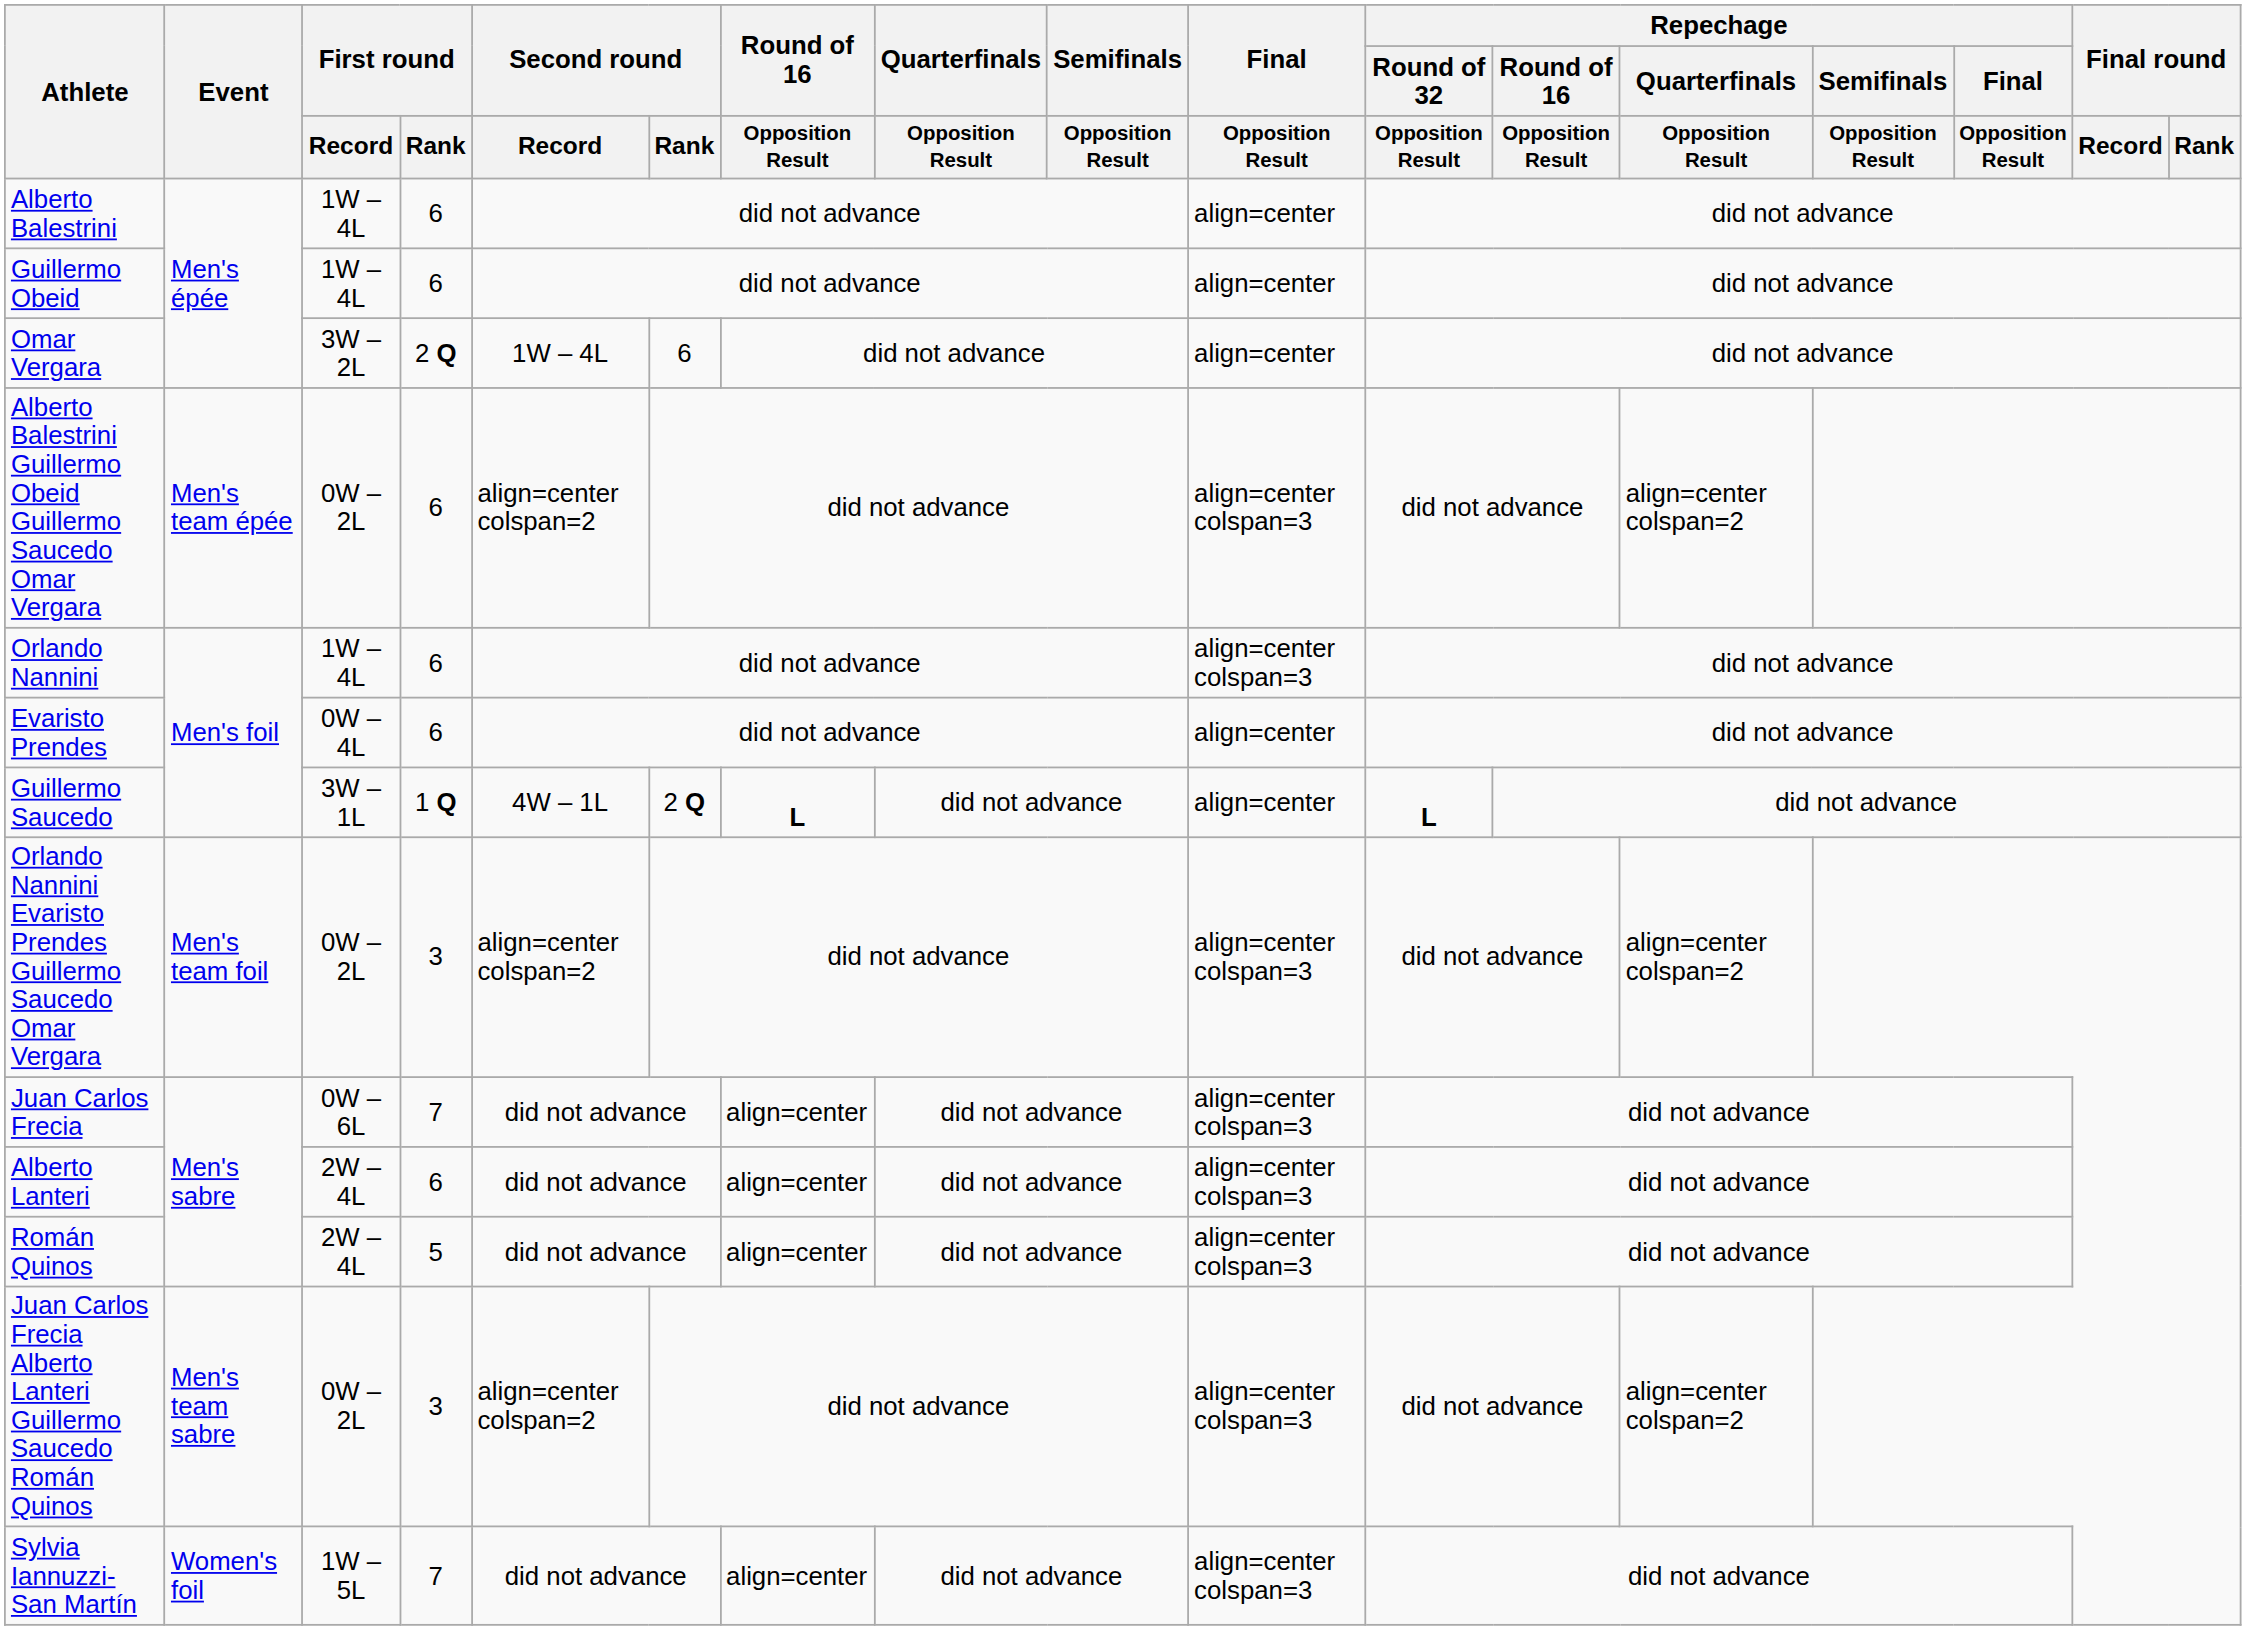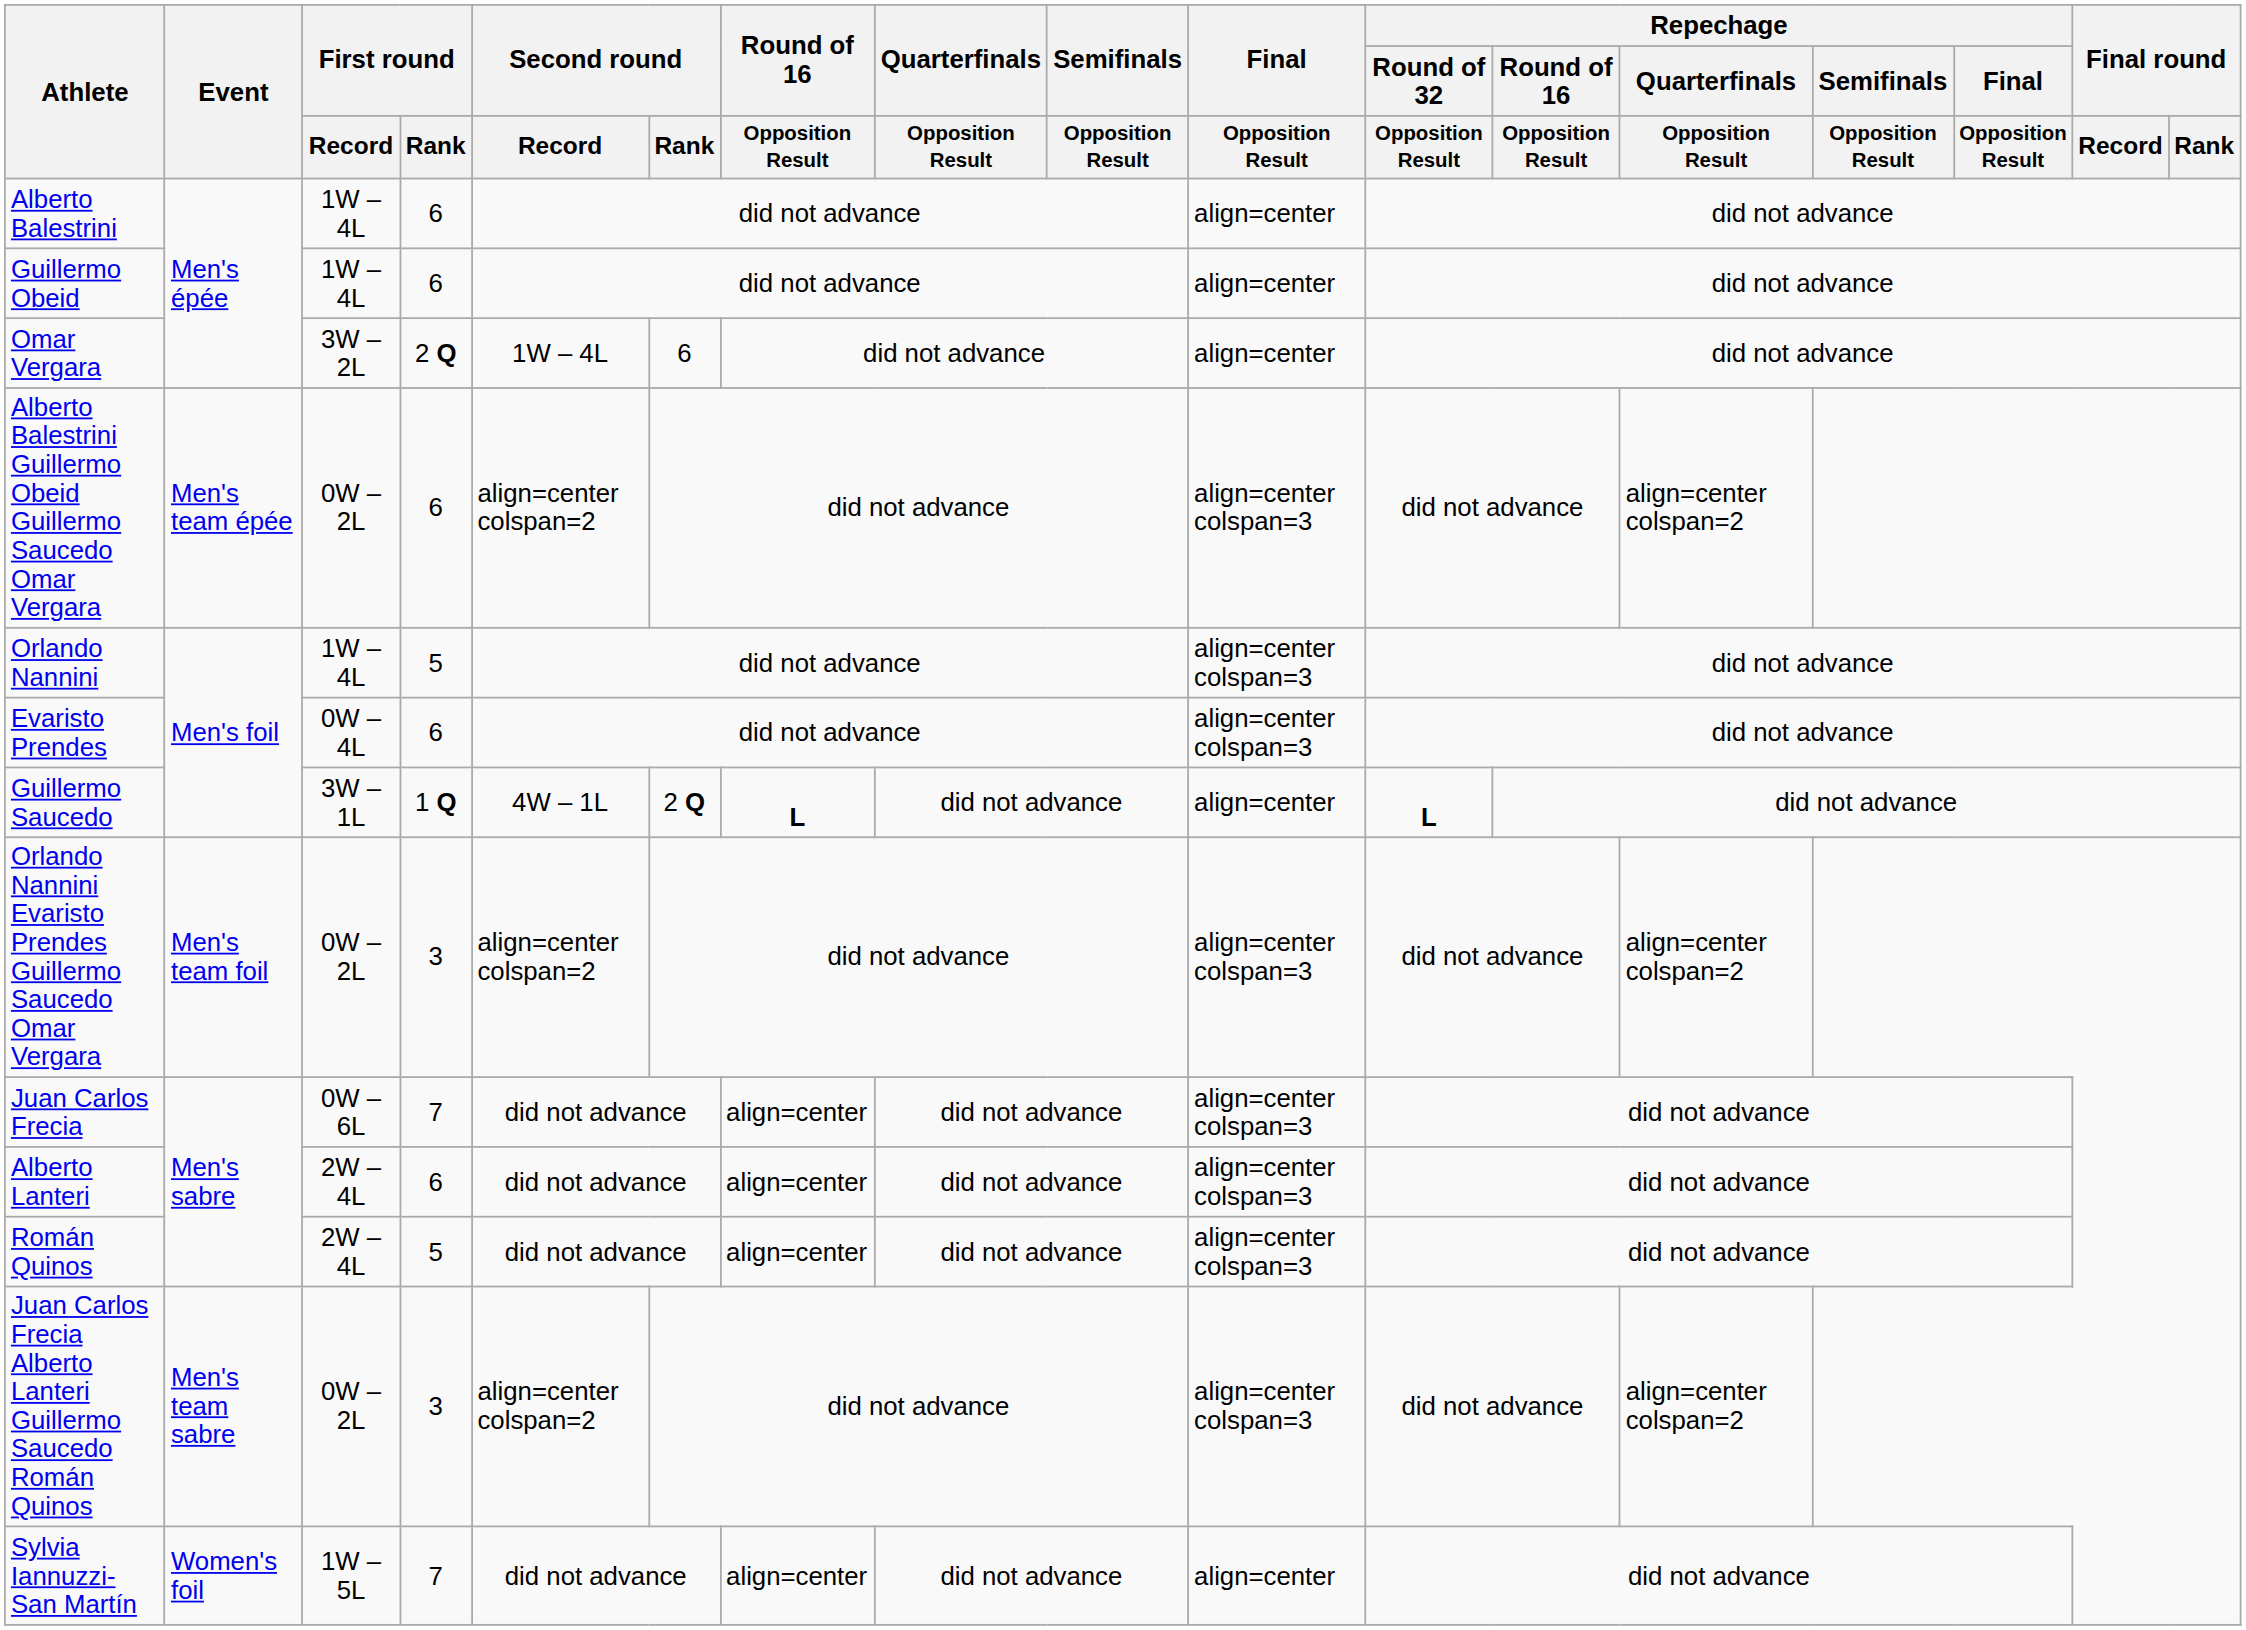(436, 664) 6 -> (436, 664) 5
(1265, 733) align=center -> (1265, 733) align=center colspan=3
(1265, 1576) align=center colspan=3 -> (1265, 1576) align=center
